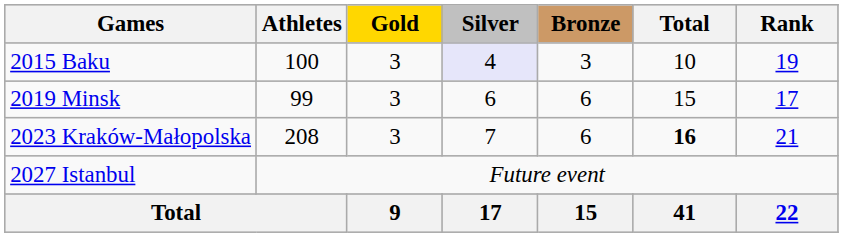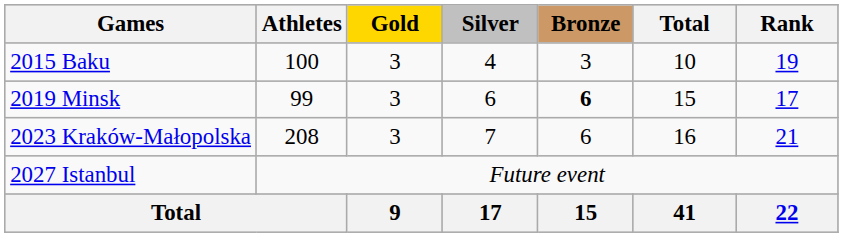(490, 61) lavender background -> (490, 61) no background
(586, 99) normal -> (586, 99) bold
(685, 137) bold -> (685, 137) normal
